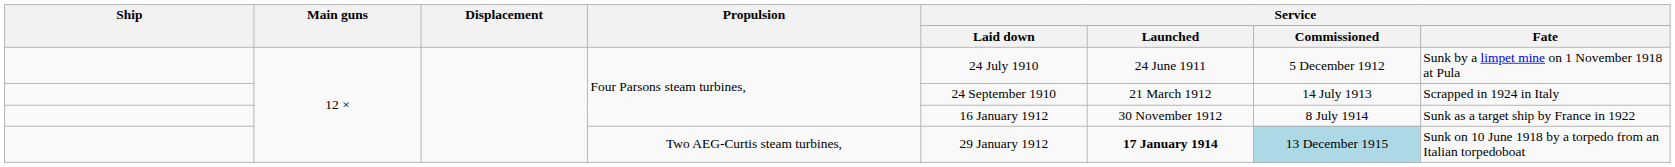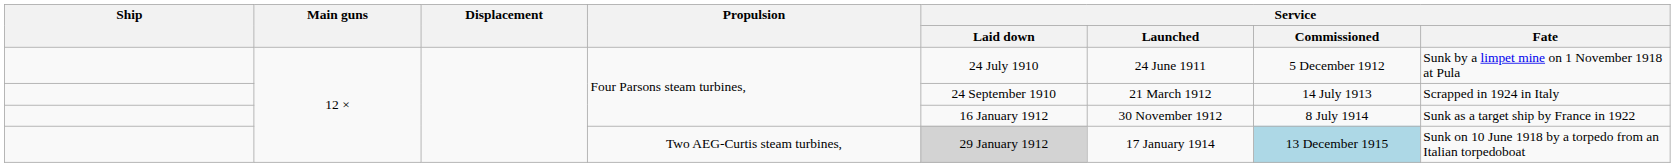(1004, 144) no background -> (1004, 144) lightgrey background
(1170, 144) bold -> (1170, 144) normal
